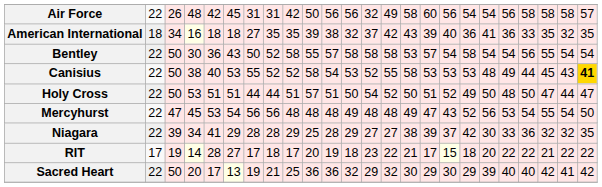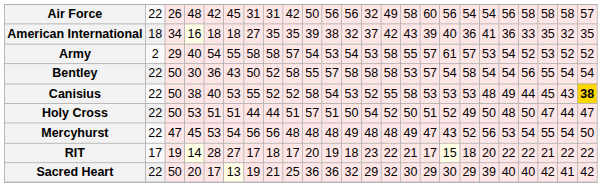+ row: (75, 53)
(587, 73) 41 -> (587, 93) 38
- row: (75, 133)
